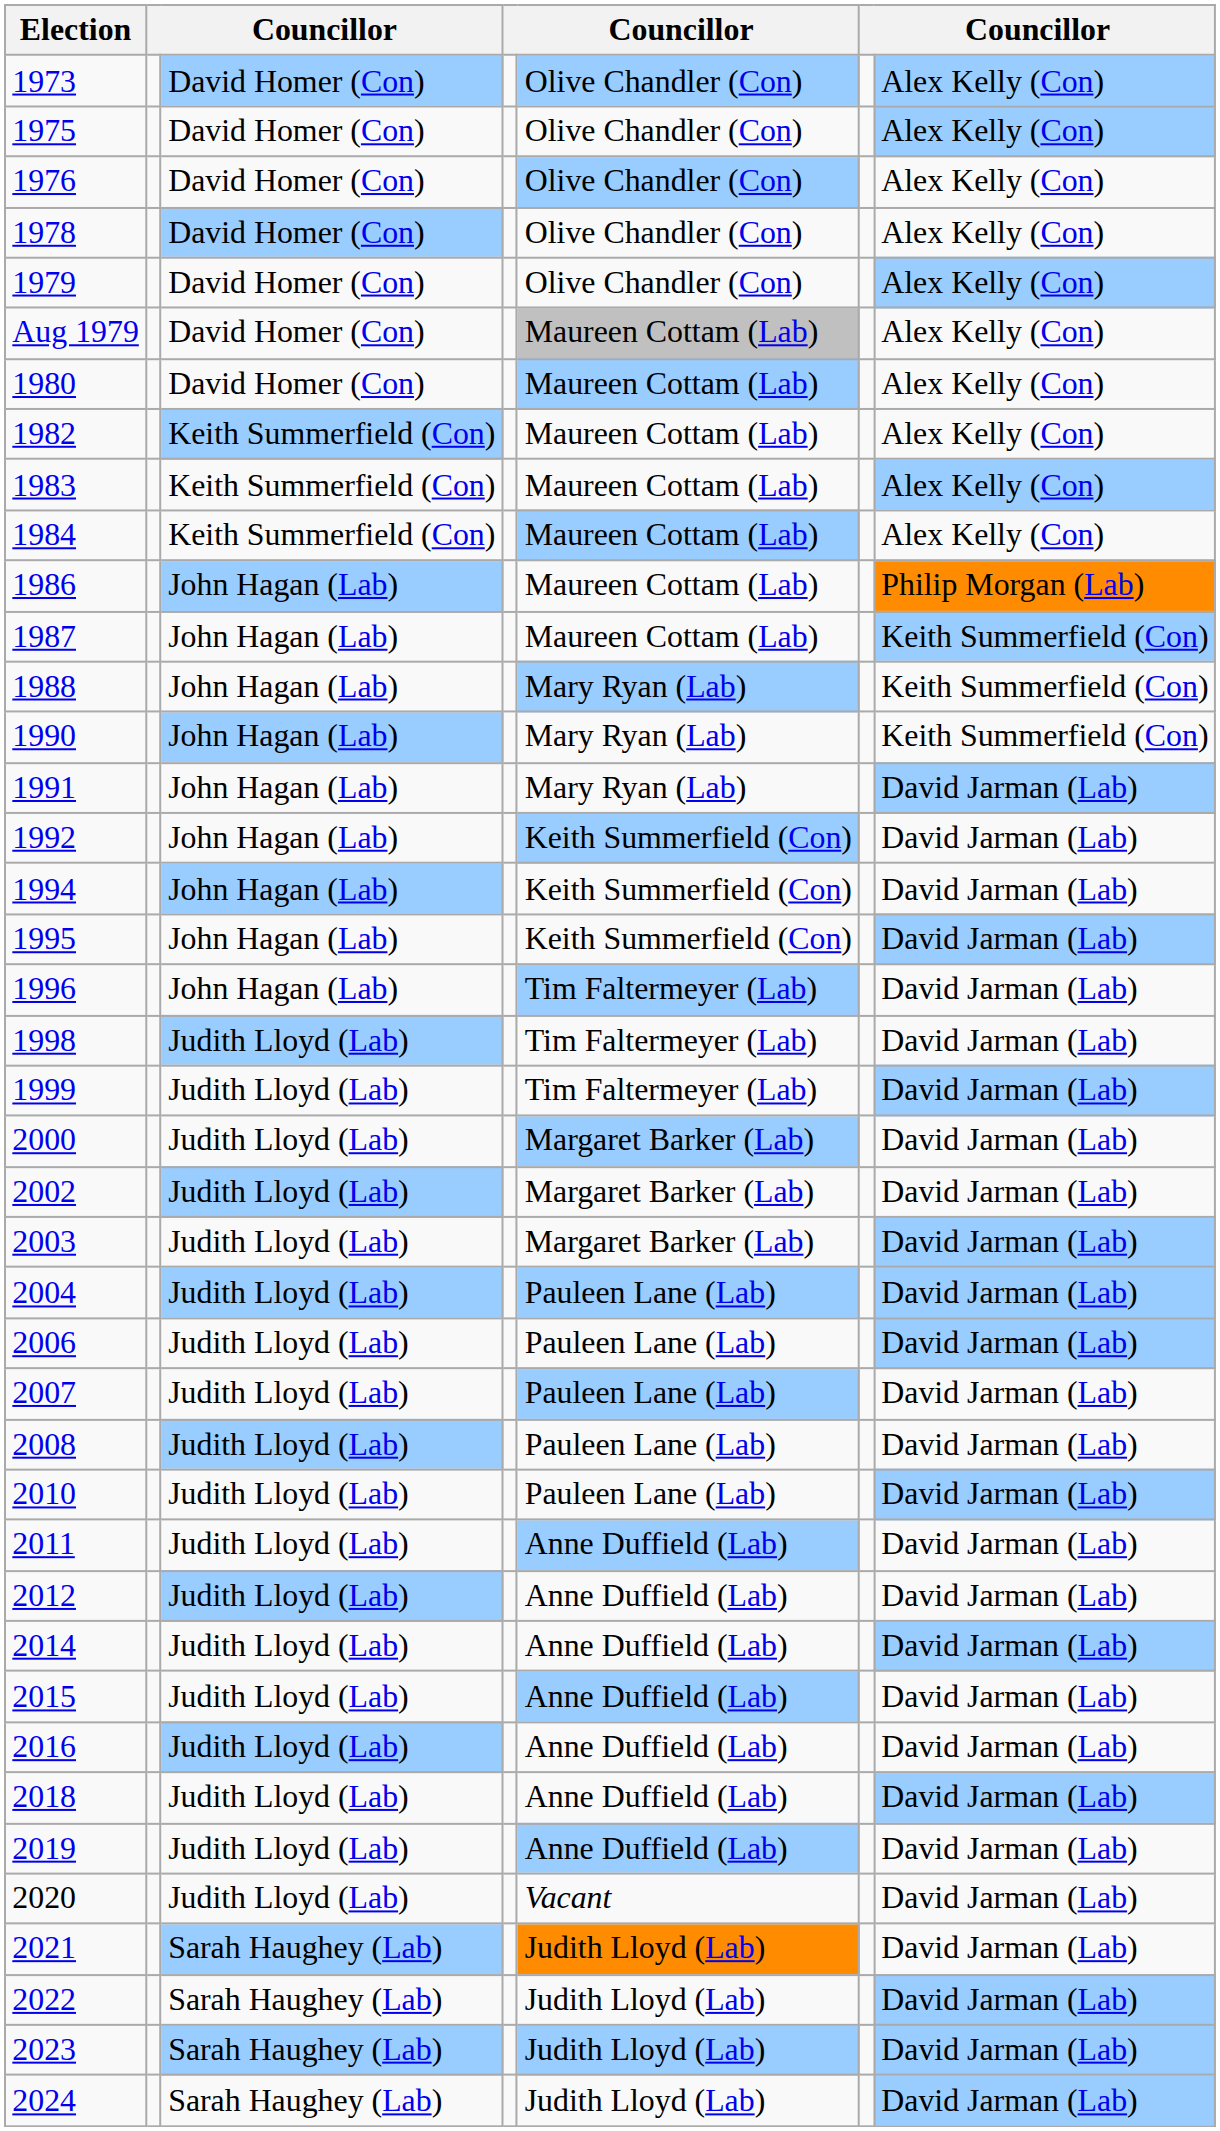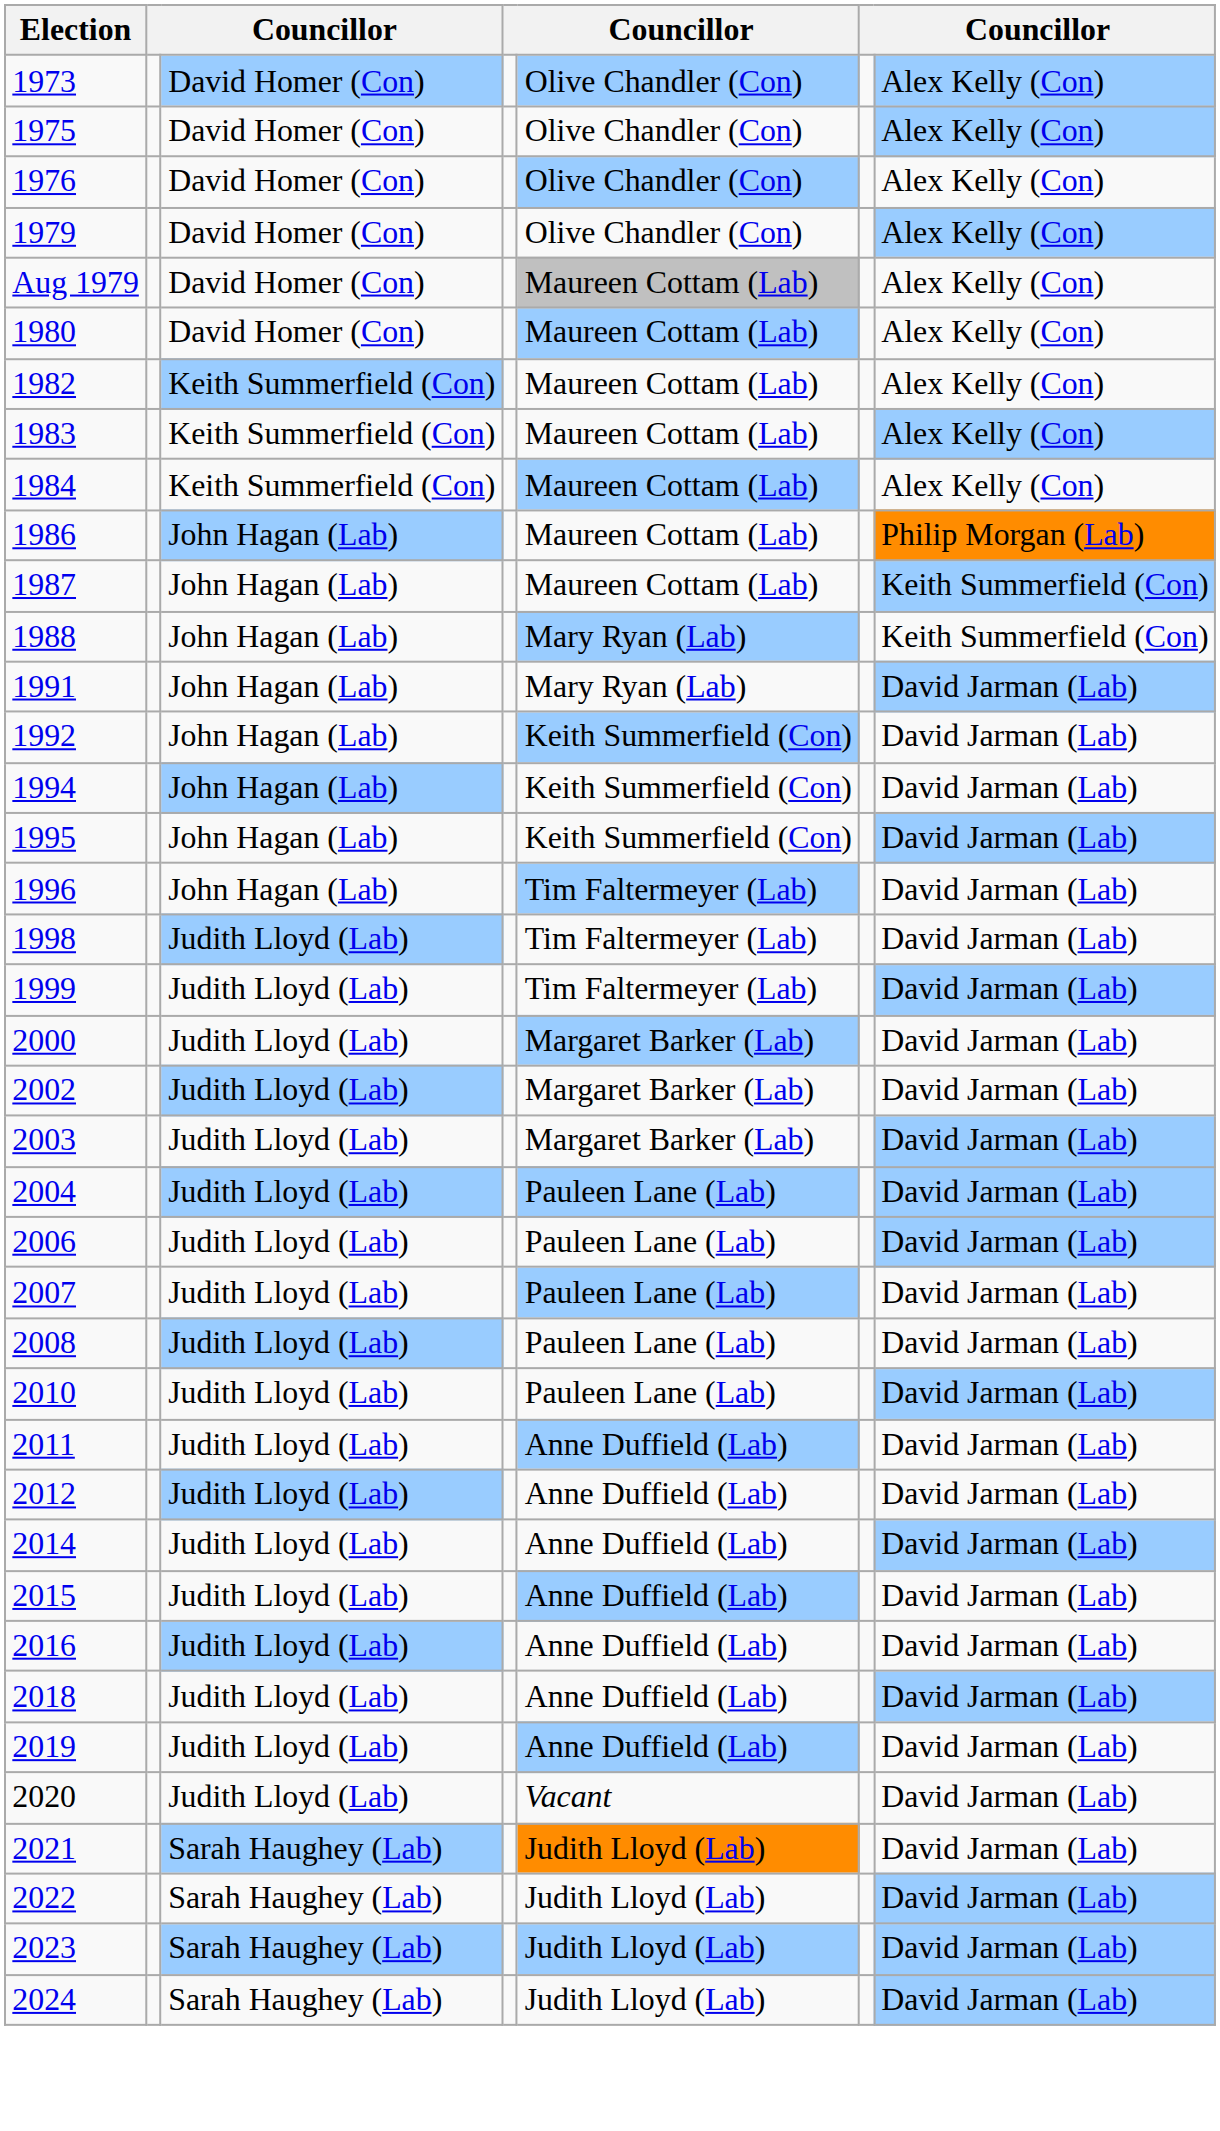- row: (44, 231)
- row: (44, 736)
